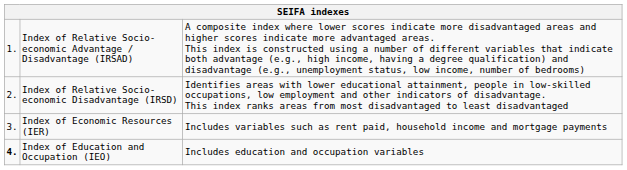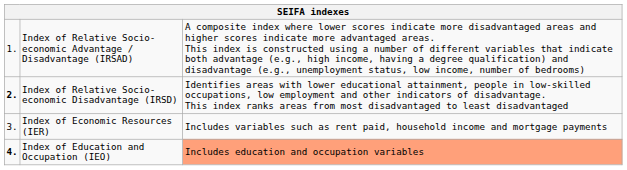(12, 95) normal -> (12, 95) bold
(304, 152) no background -> (304, 152) lightsalmon background
